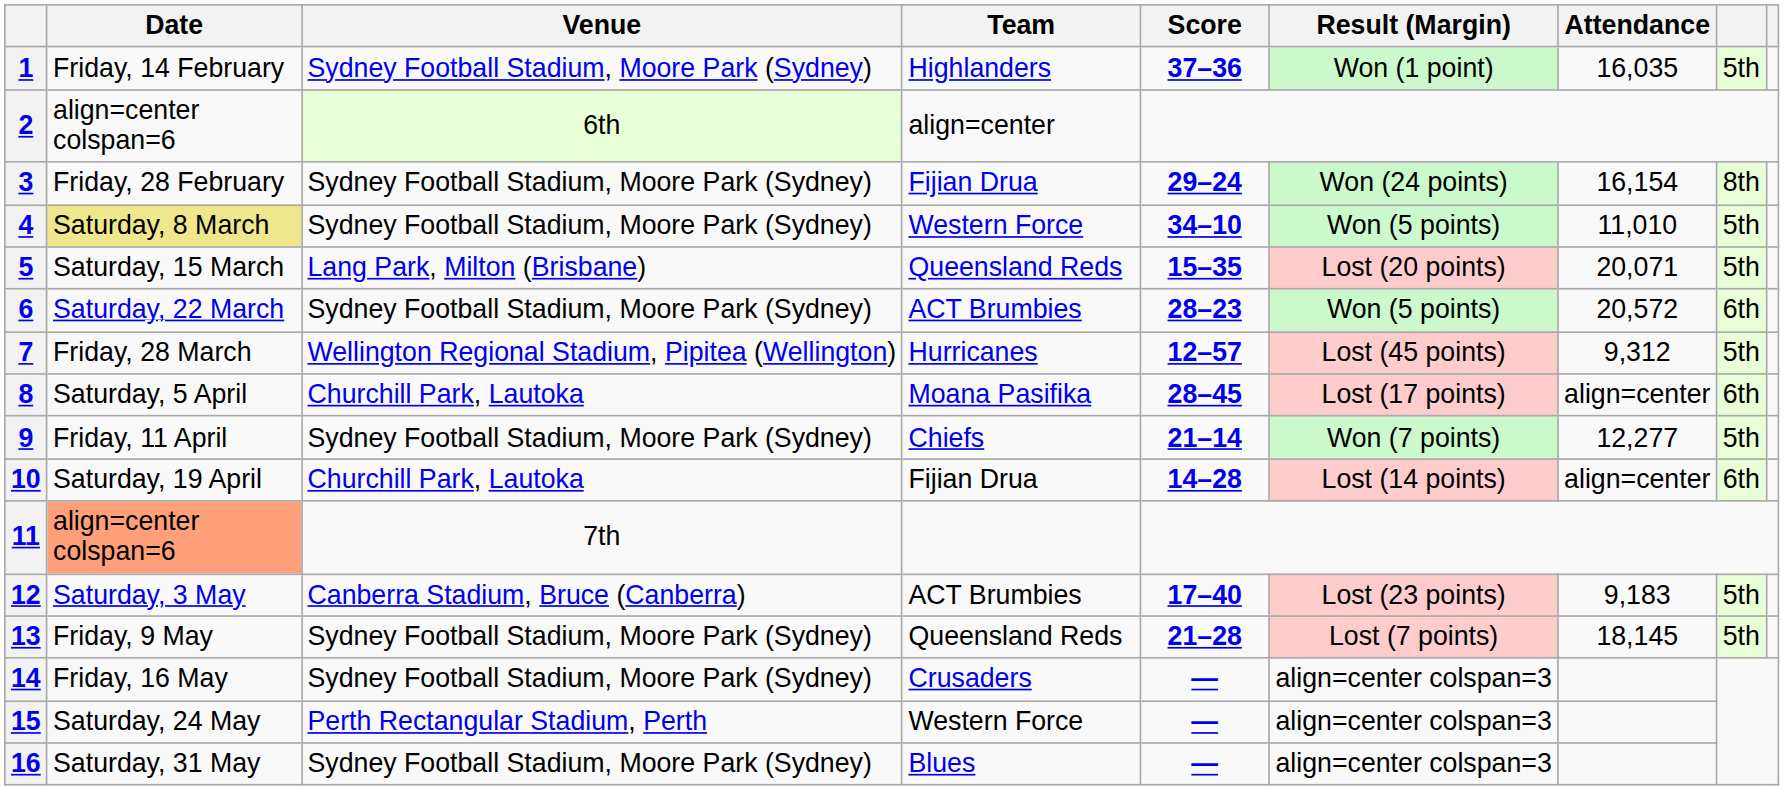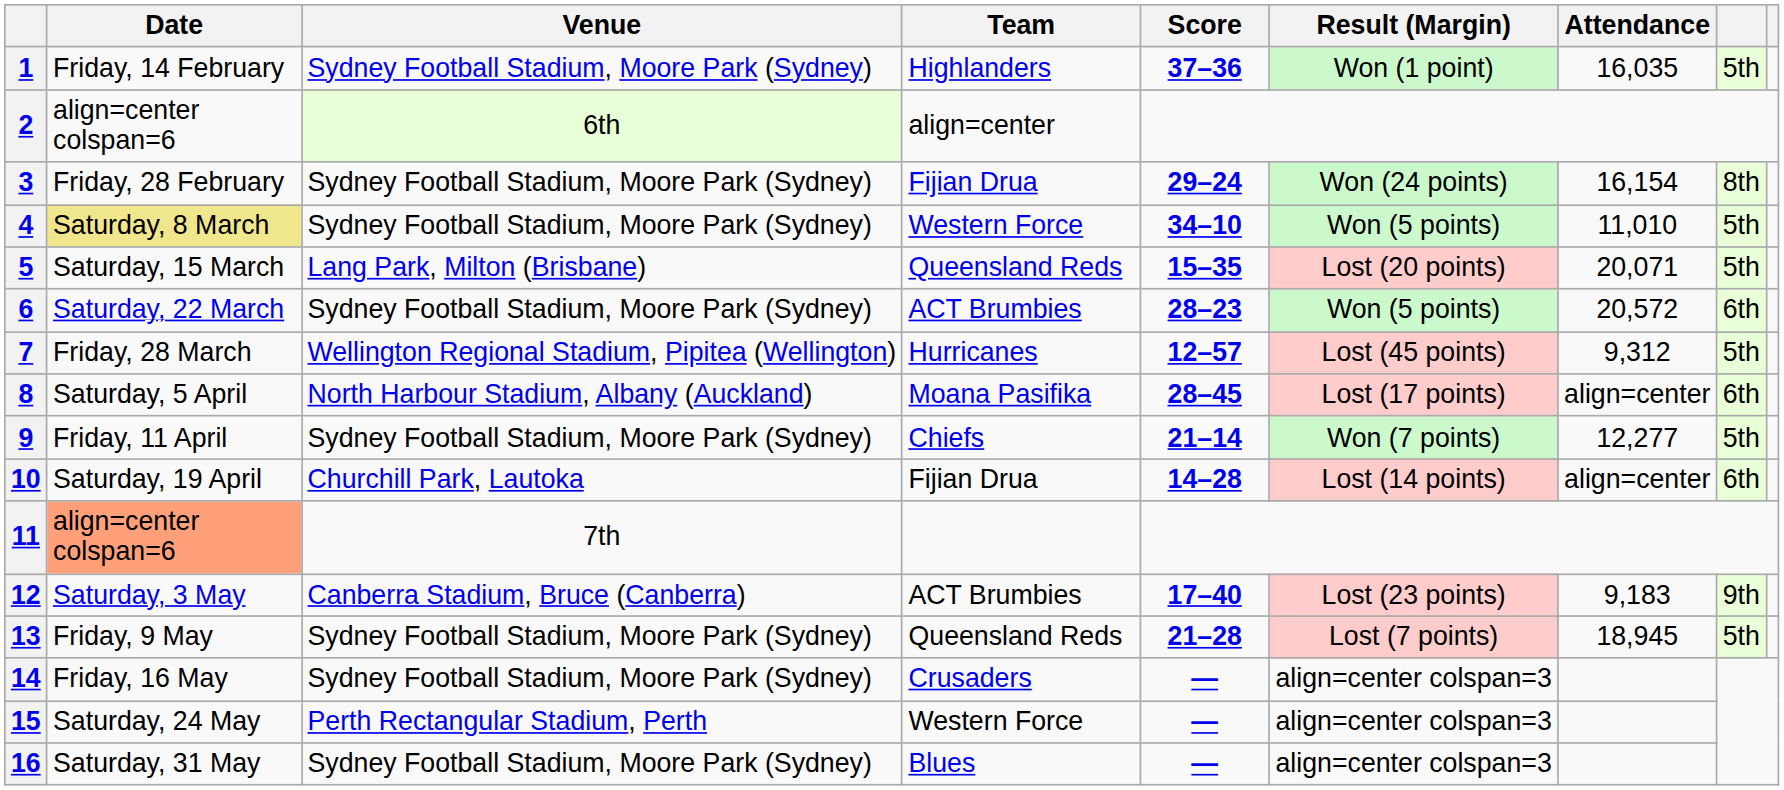(446, 394) Churchill Park, Lautoka -> (560, 394) North Harbour Stadium, Albany (Auckland)
(1741, 594) 5th -> (1741, 594) 9th
(1637, 636) 18,145 -> (1637, 636) 18,945
